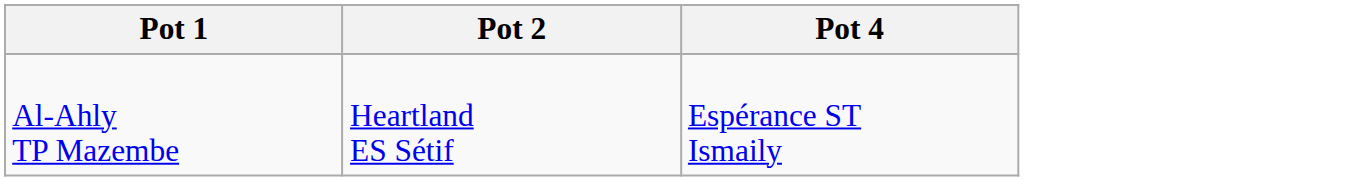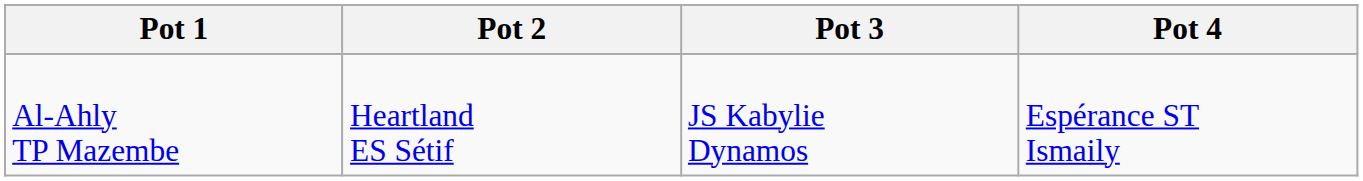+ column: (850, 29)
